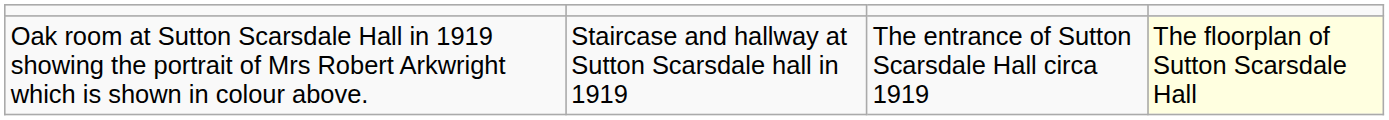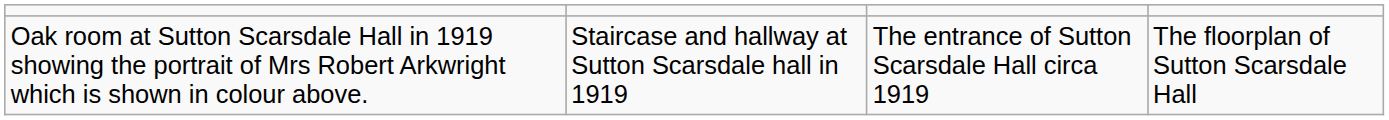(1250, 65) lightyellow background -> (1250, 65) no background
